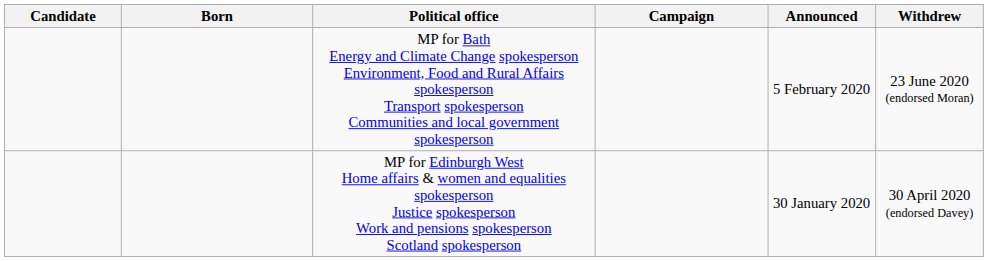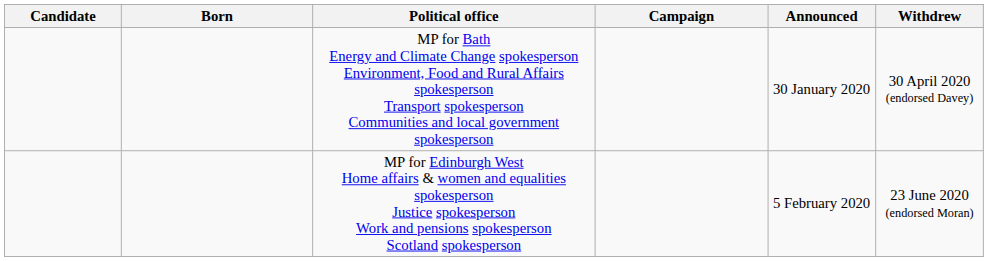(822, 89) 5 February 2020 -> (822, 89) 30 January 2020
(930, 89) 23 June 2020 (endorsed Moran) -> (930, 89) 30 April 2020 (endorsed Davey)
(822, 203) 30 January 2020 -> (822, 203) 5 February 2020
(930, 203) 30 April 2020 (endorsed Davey) -> (930, 203) 23 June 2020 (endorsed Moran)
